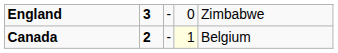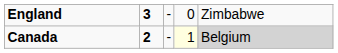(226, 37) no background -> (226, 37) lightgrey background
